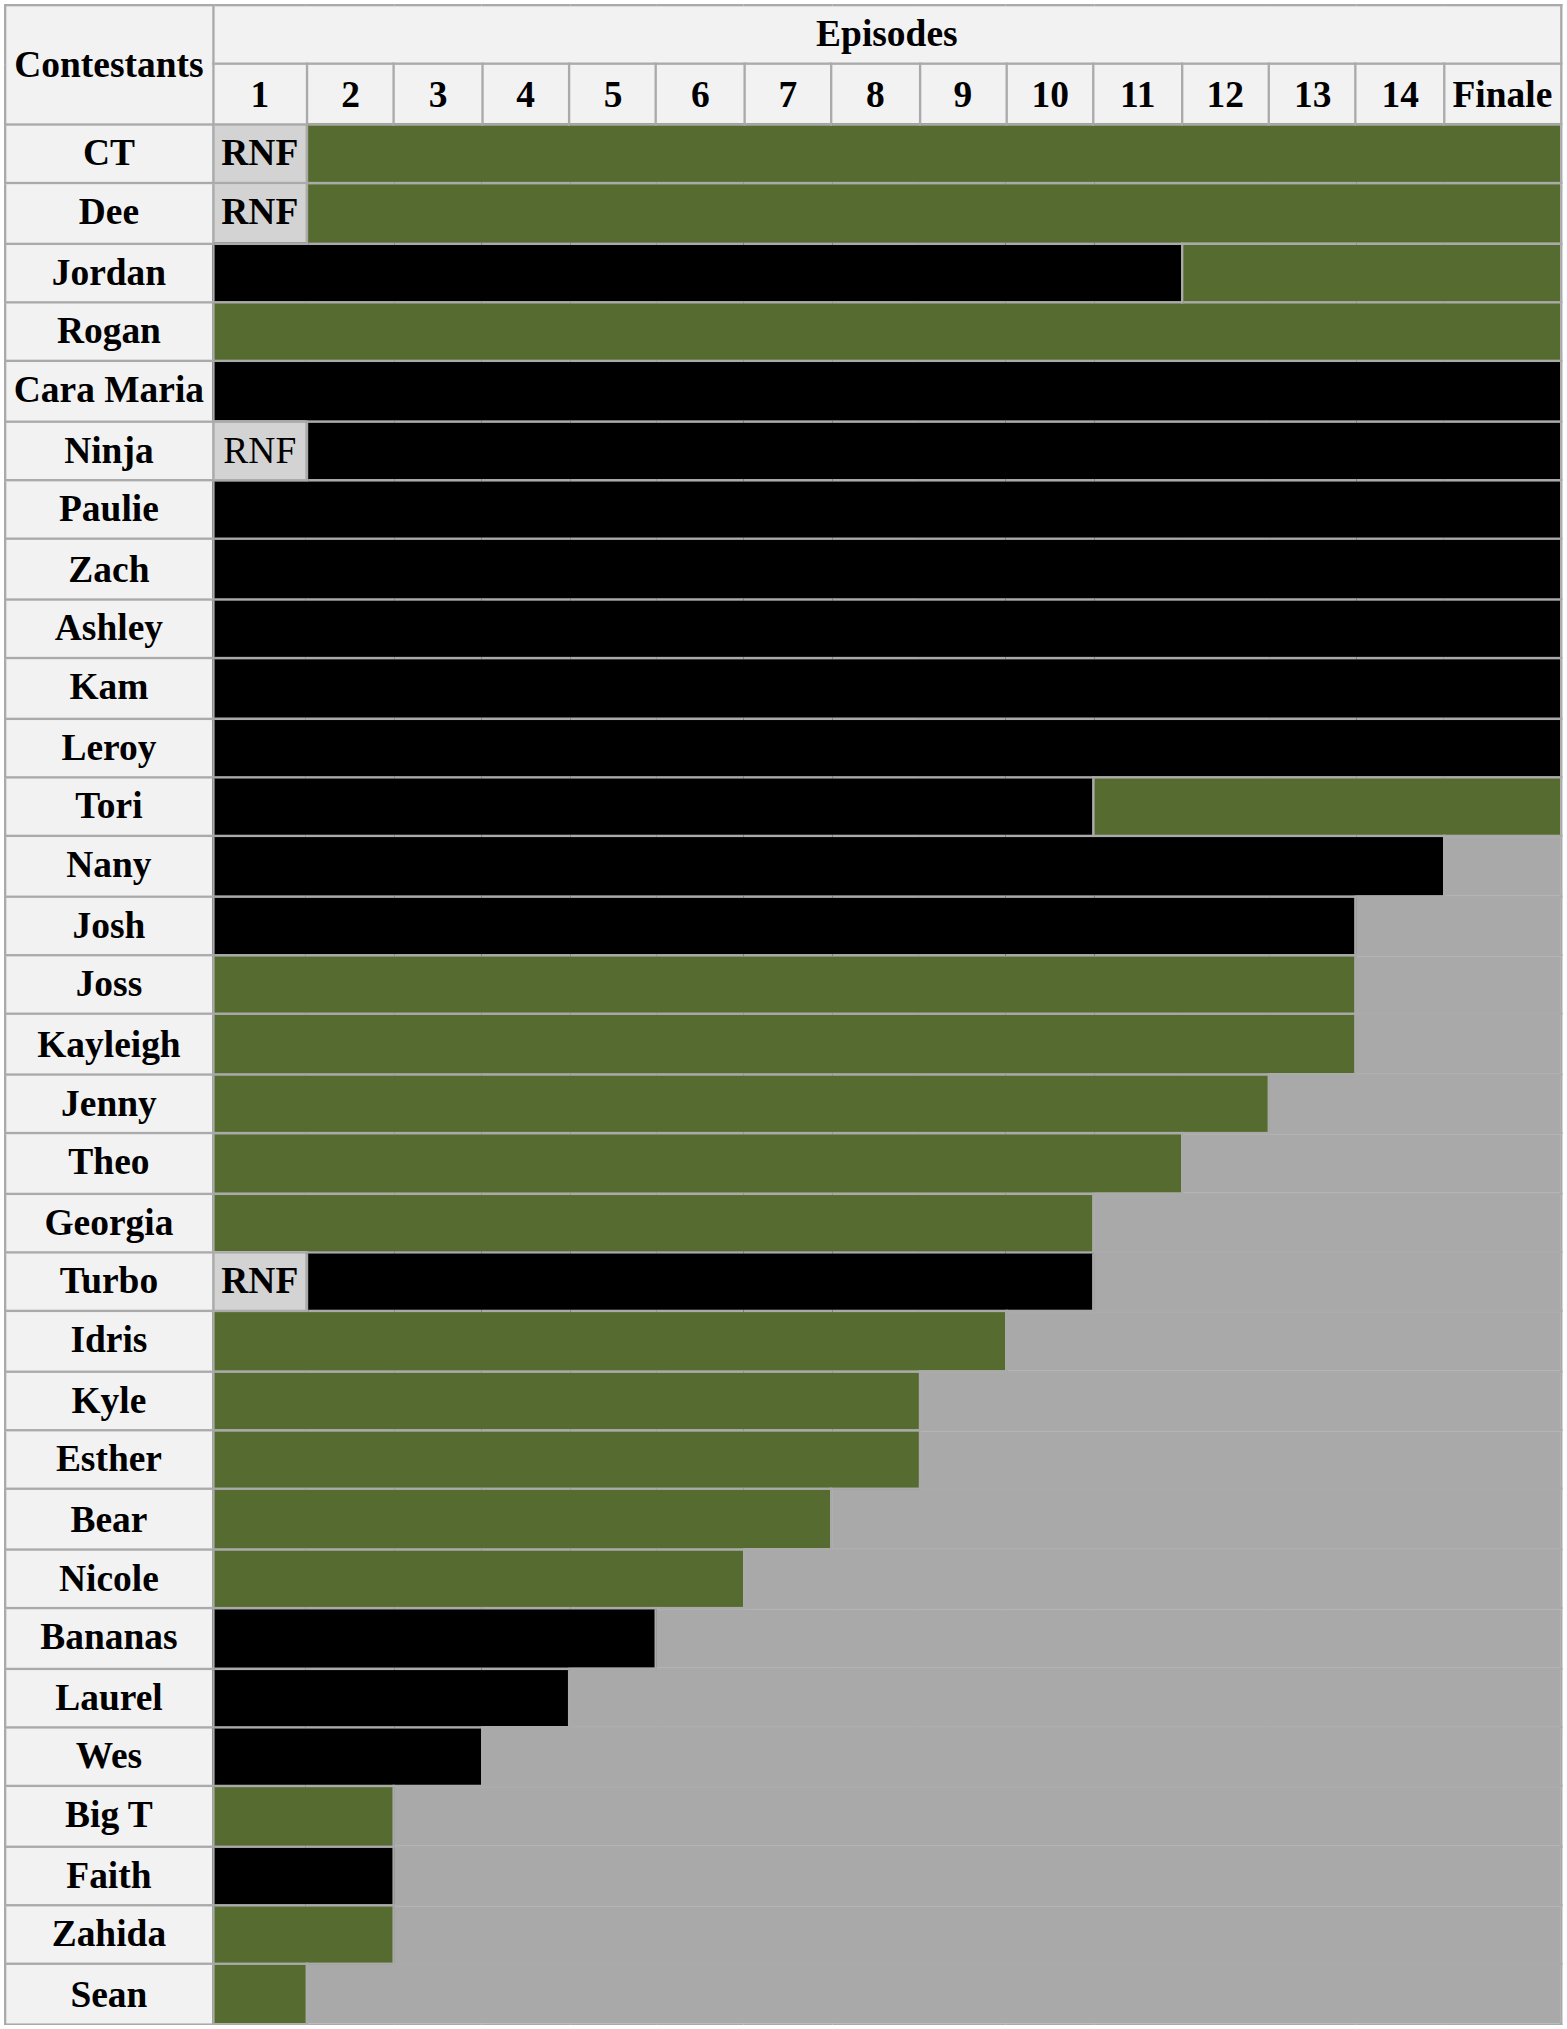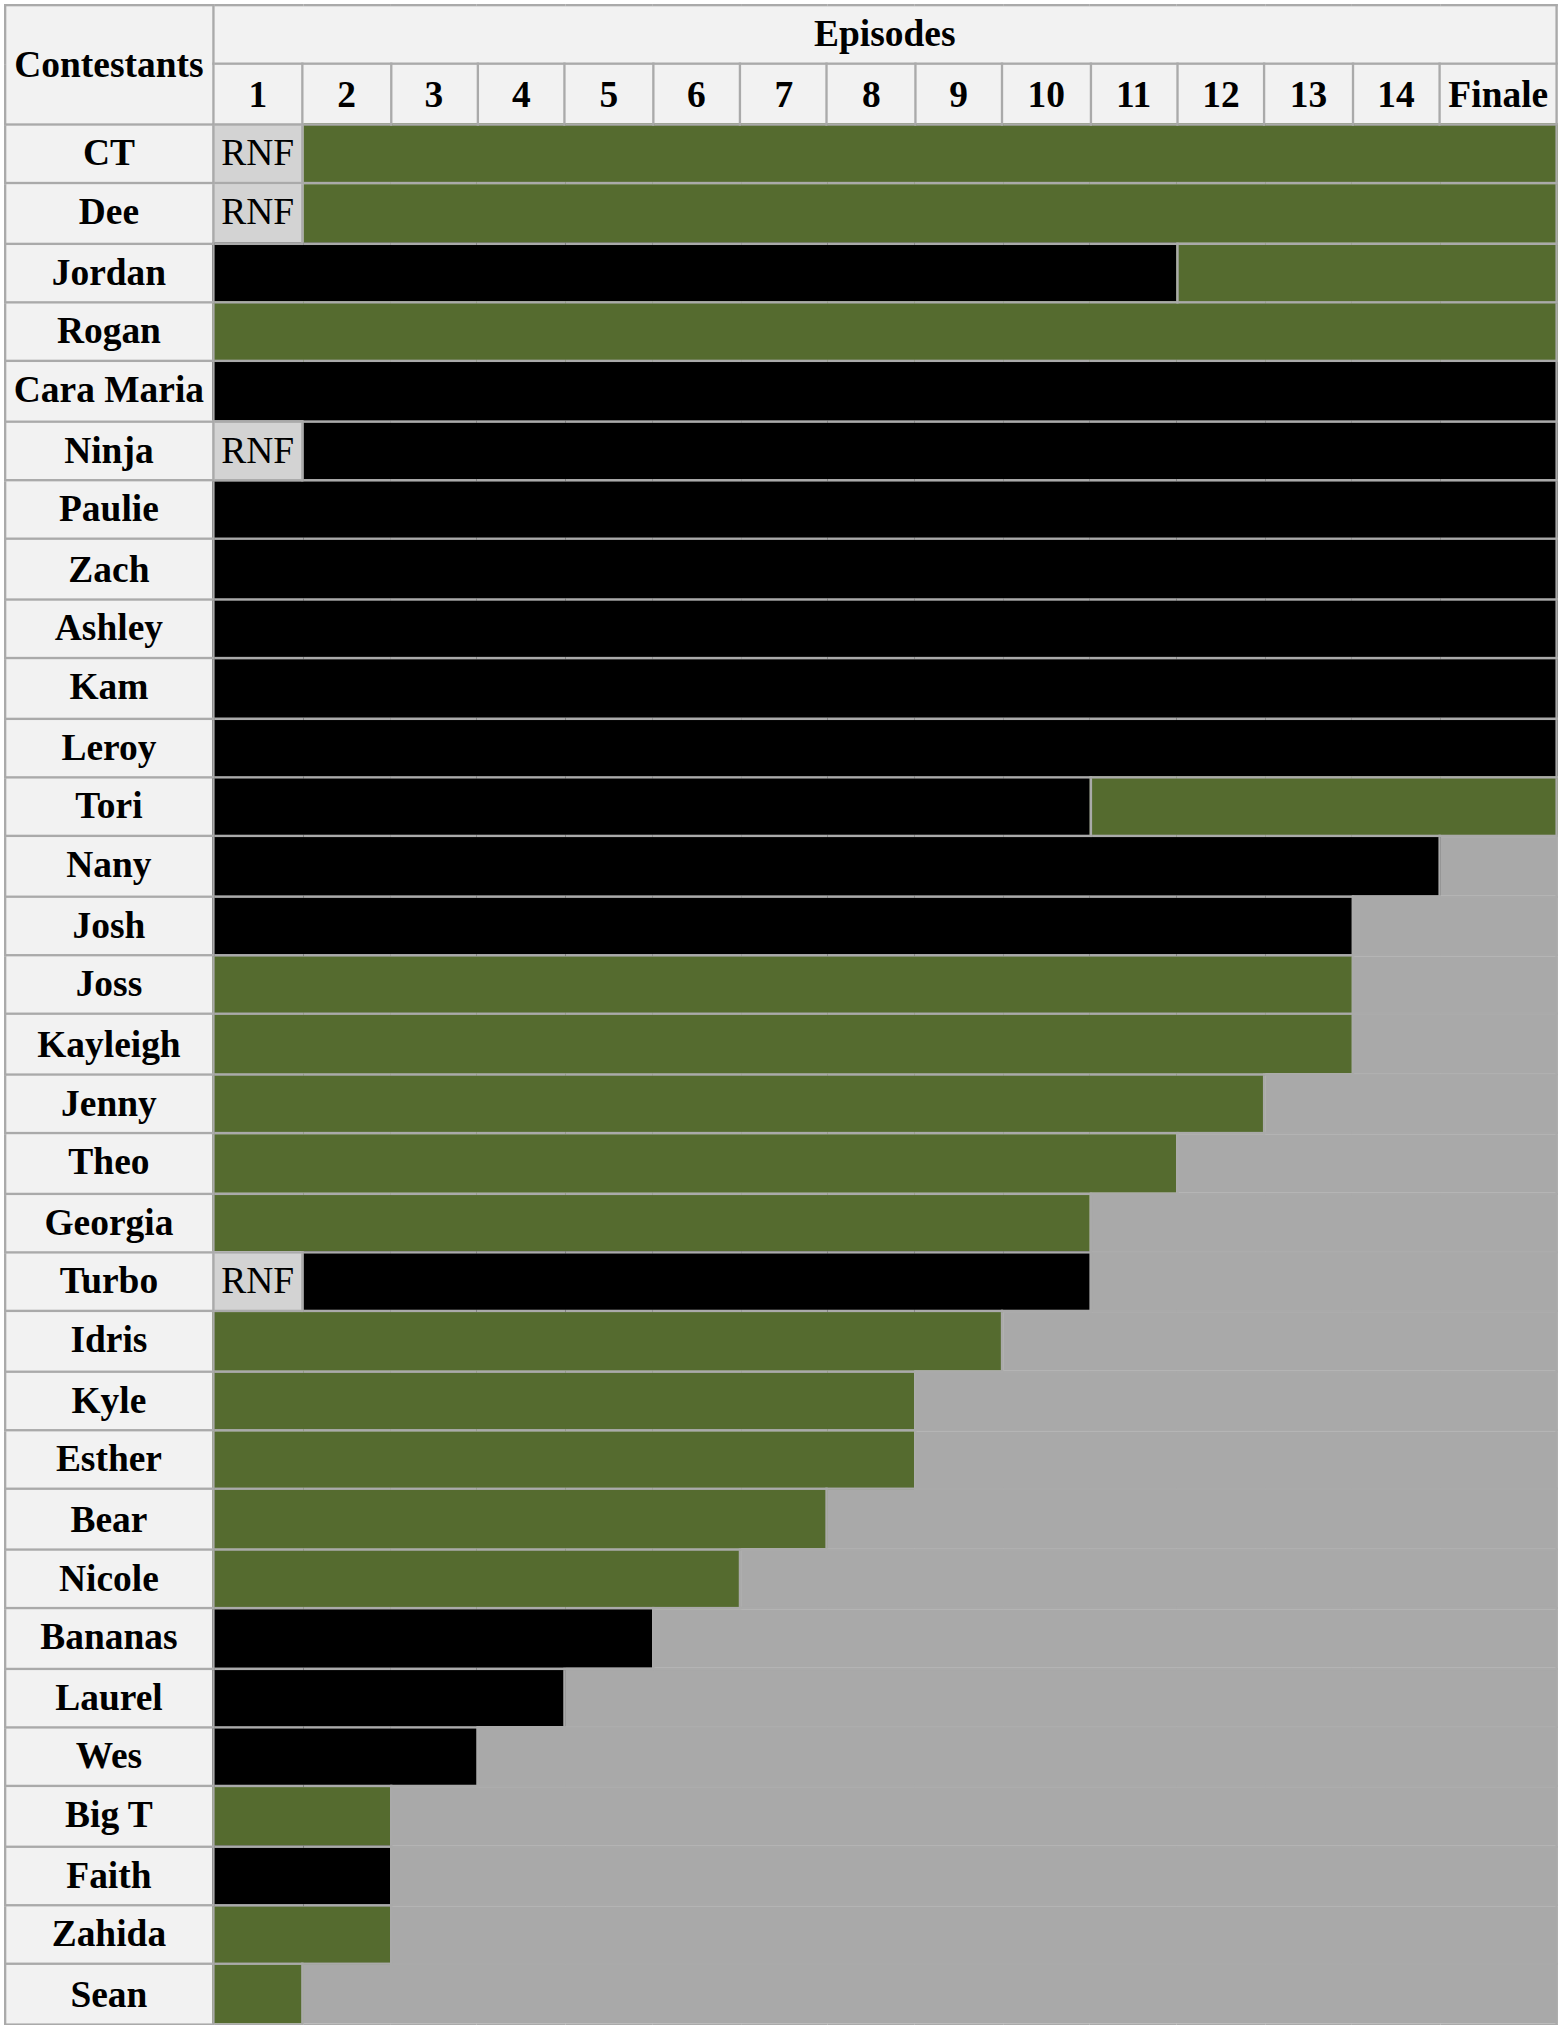(260, 152) bold -> (258, 152) normal
(260, 212) bold -> (258, 212) normal
(260, 1281) bold -> (258, 1281) normal
